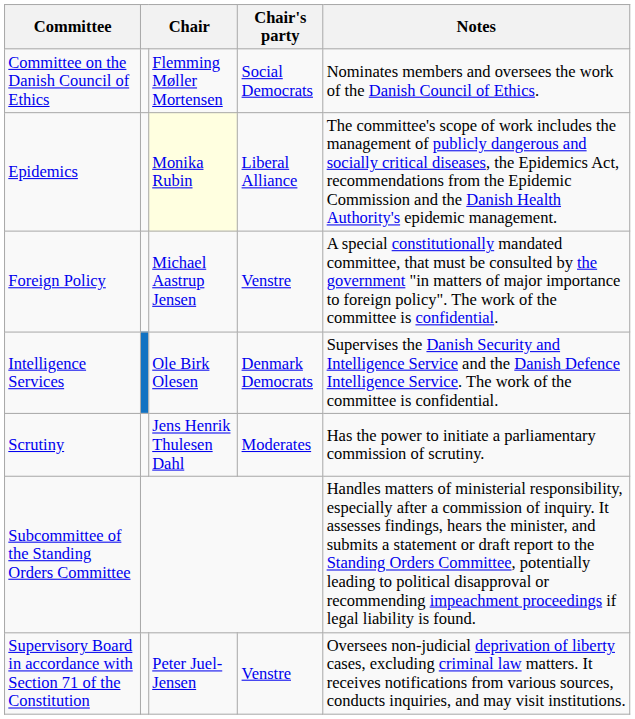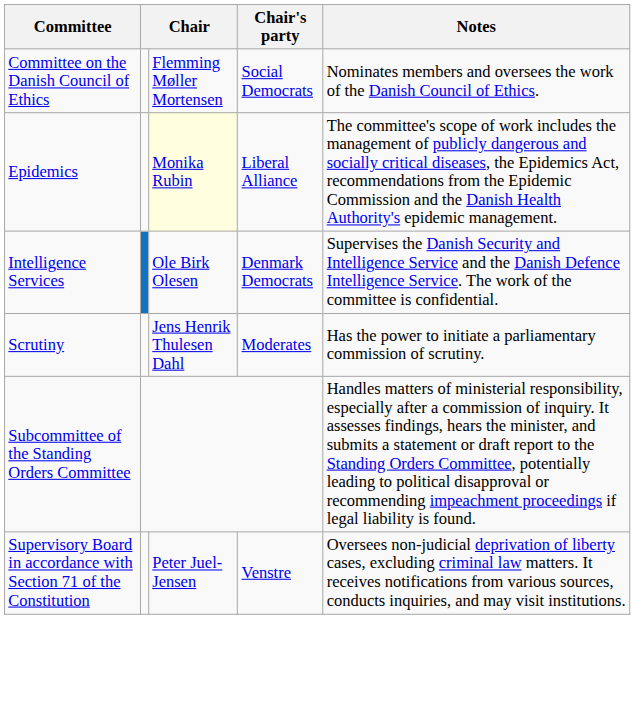- row: (57, 281)
